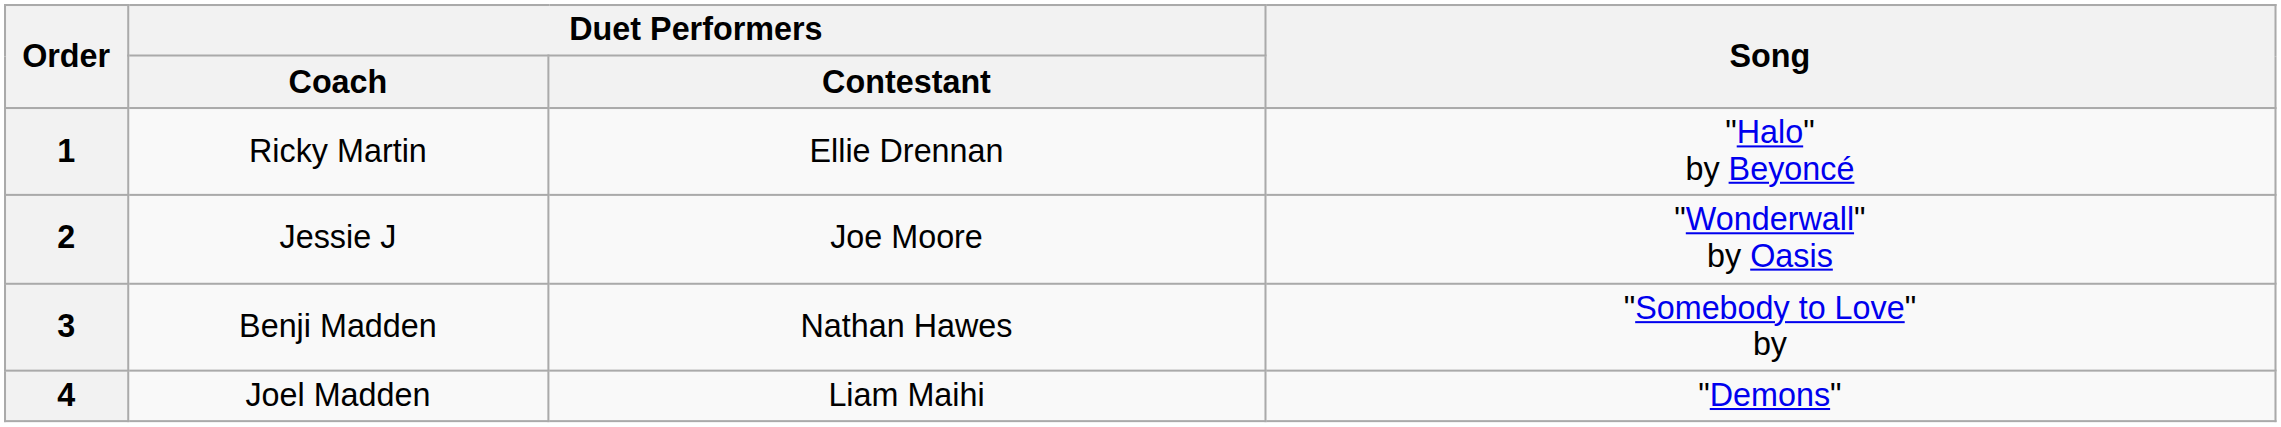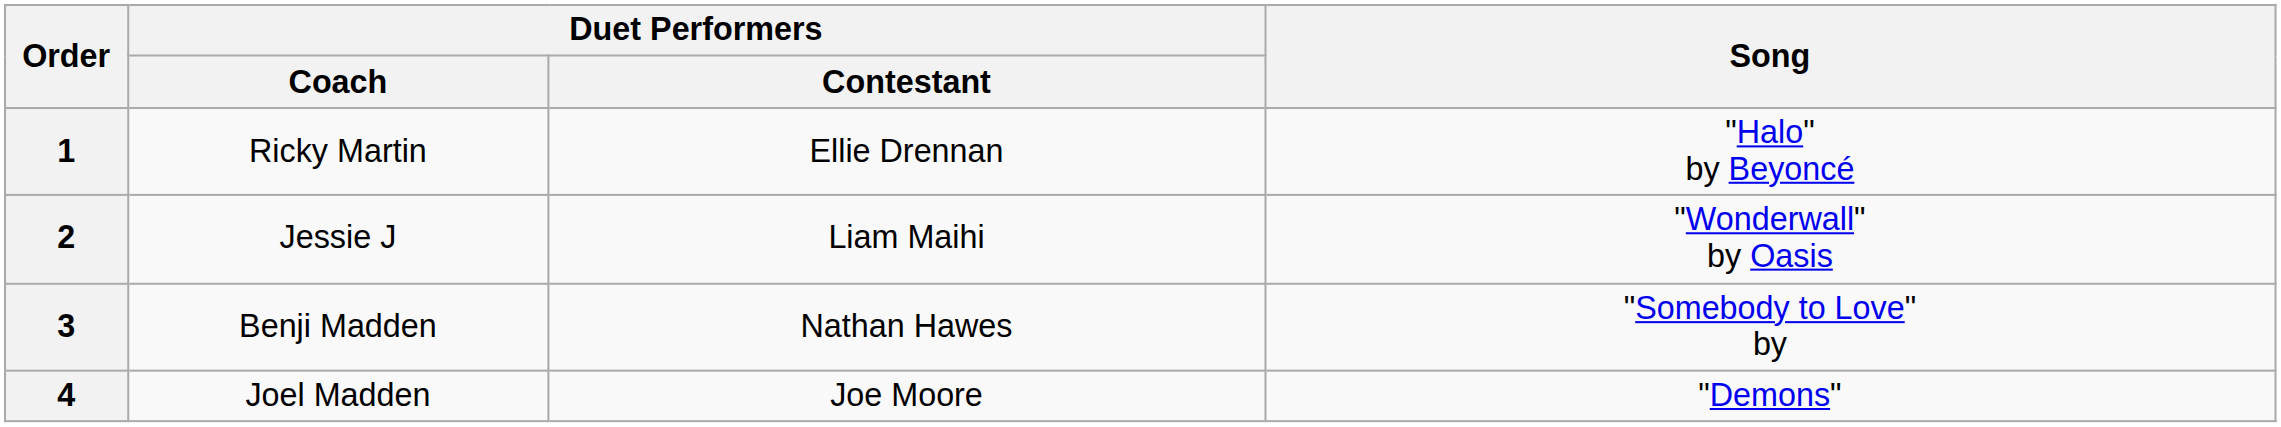(906, 238) Joe Moore -> (907, 238) Liam Maihi
(907, 395) Liam Maihi -> (906, 395) Joe Moore
